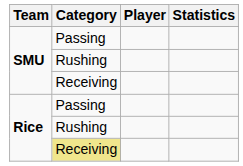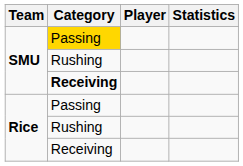(81, 38) no background -> (76, 38) gold background
(86, 82) normal -> (84, 82) bold
(86, 149) khaki background -> (82, 149) no background
